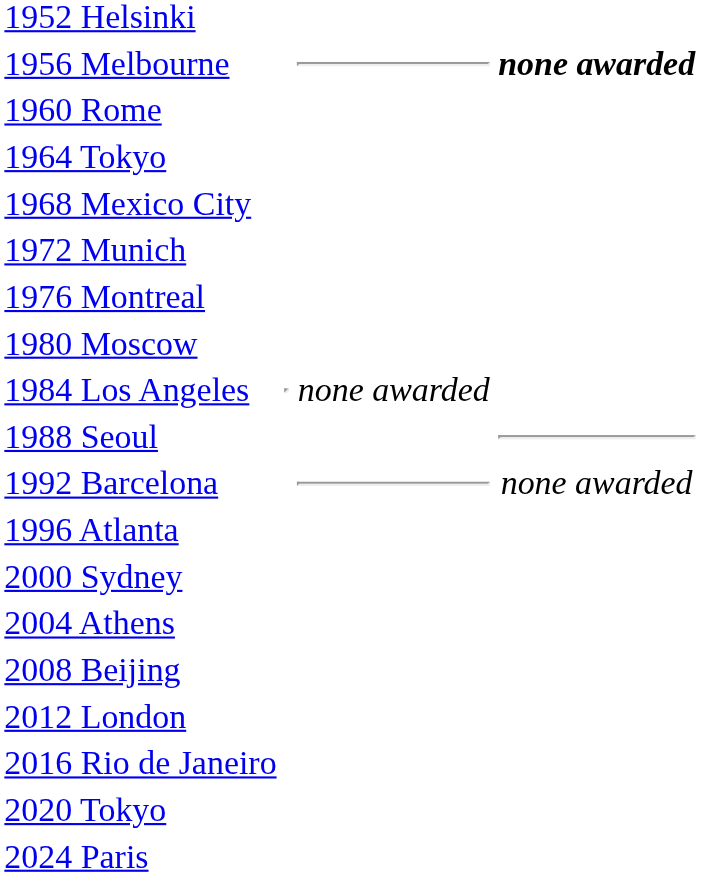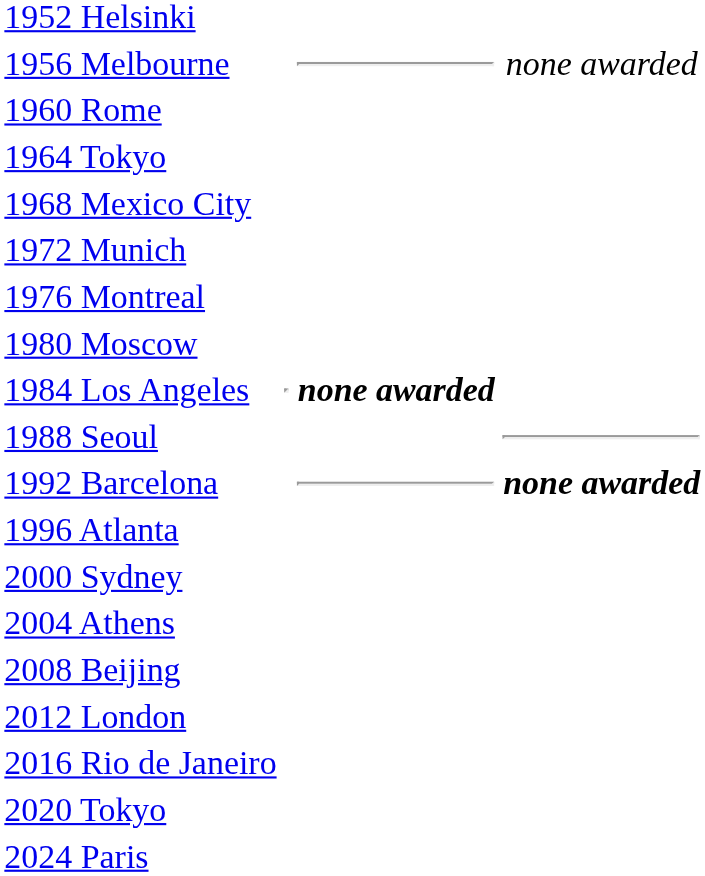(597, 63) bold -> (602, 63) normal
(394, 389) normal -> (396, 389) bold
(597, 483) normal -> (602, 483) bold
